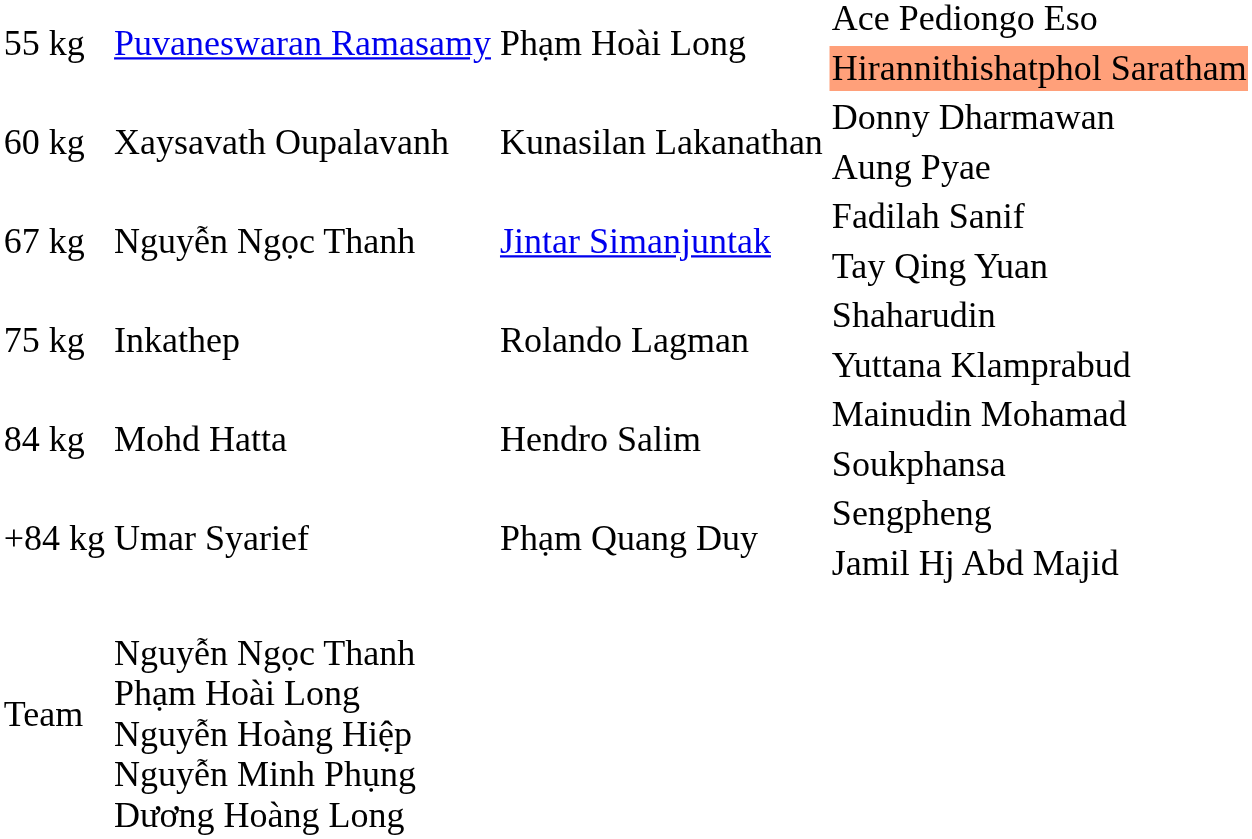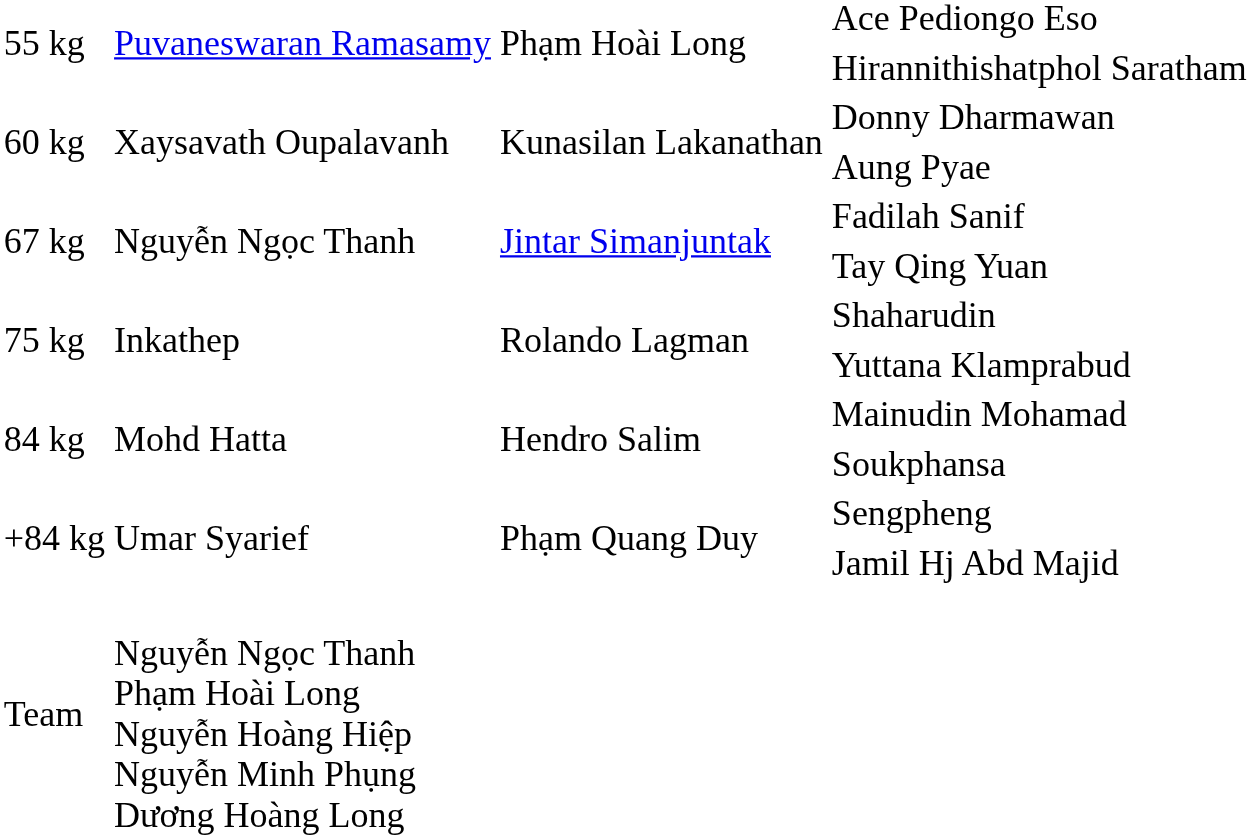(1039, 67) lightsalmon background -> (1039, 67) no background
